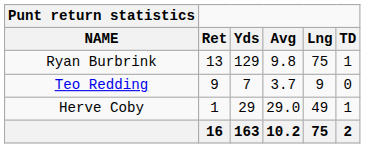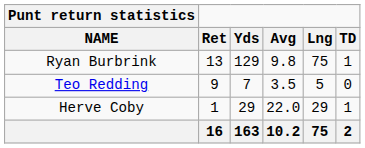(283, 85) 3.7 -> (283, 85) 3.5
(320, 85) 9 -> (320, 85) 5
(283, 108) 29.0 -> (283, 108) 22.0
(320, 108) 49 -> (320, 108) 29
